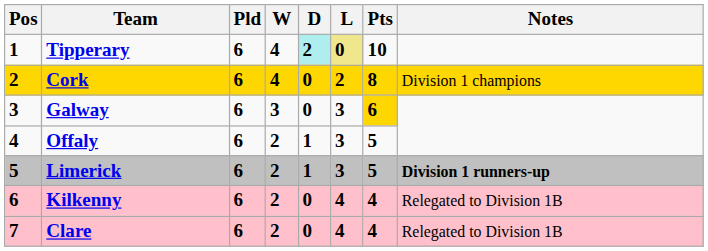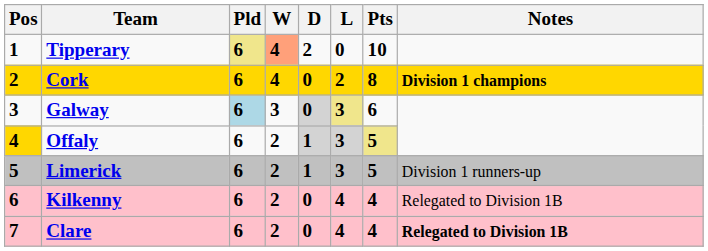(238, 49) no background -> (238, 49) khaki background
(275, 49) no background -> (275, 49) lightsalmon background
(307, 49) paleturquoise background -> (307, 49) no background
(340, 49) khaki background -> (340, 49) no background
(471, 81) normal -> (474, 79) bold
(238, 110) no background -> (238, 110) lightblue background
(307, 110) no background -> (307, 110) lightgrey background
(340, 110) no background -> (340, 110) khaki background
(372, 110) gold background -> (372, 110) no background
(14, 140) no background -> (14, 140) gold background
(307, 140) no background -> (307, 140) lightgrey background
(340, 140) no background -> (340, 140) lightgrey background
(372, 140) no background -> (372, 140) khaki background
(476, 170) bold -> (471, 171) normal
(482, 232) normal -> (485, 230) bold
